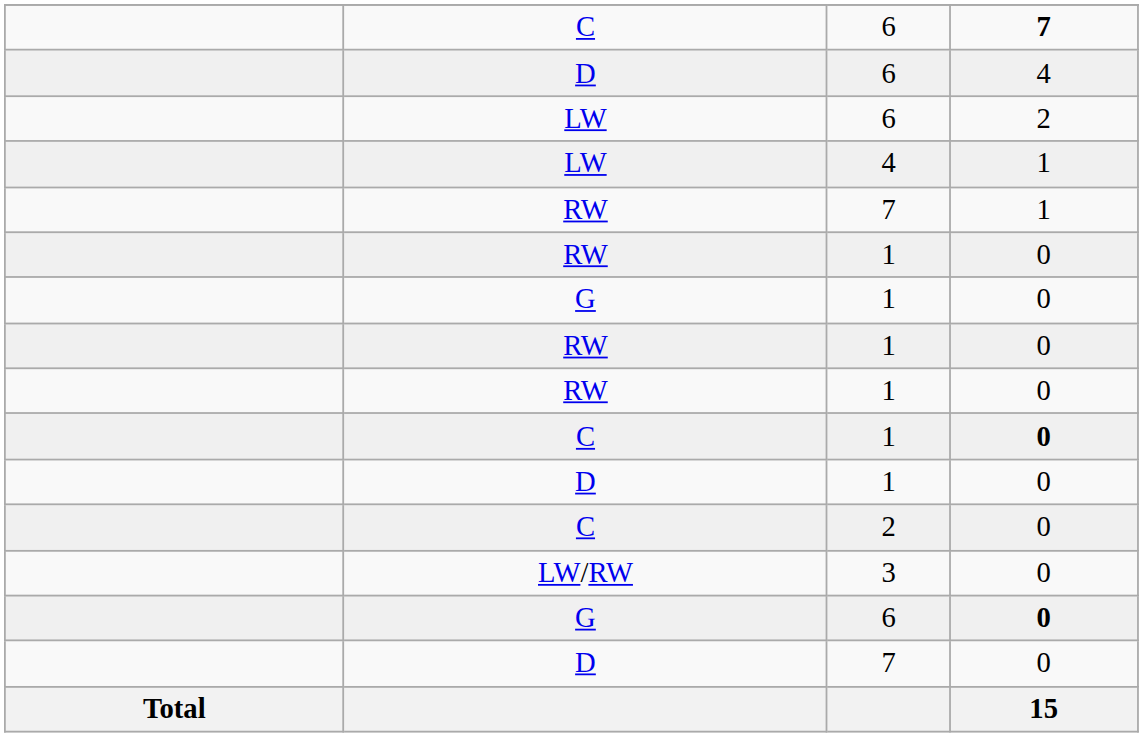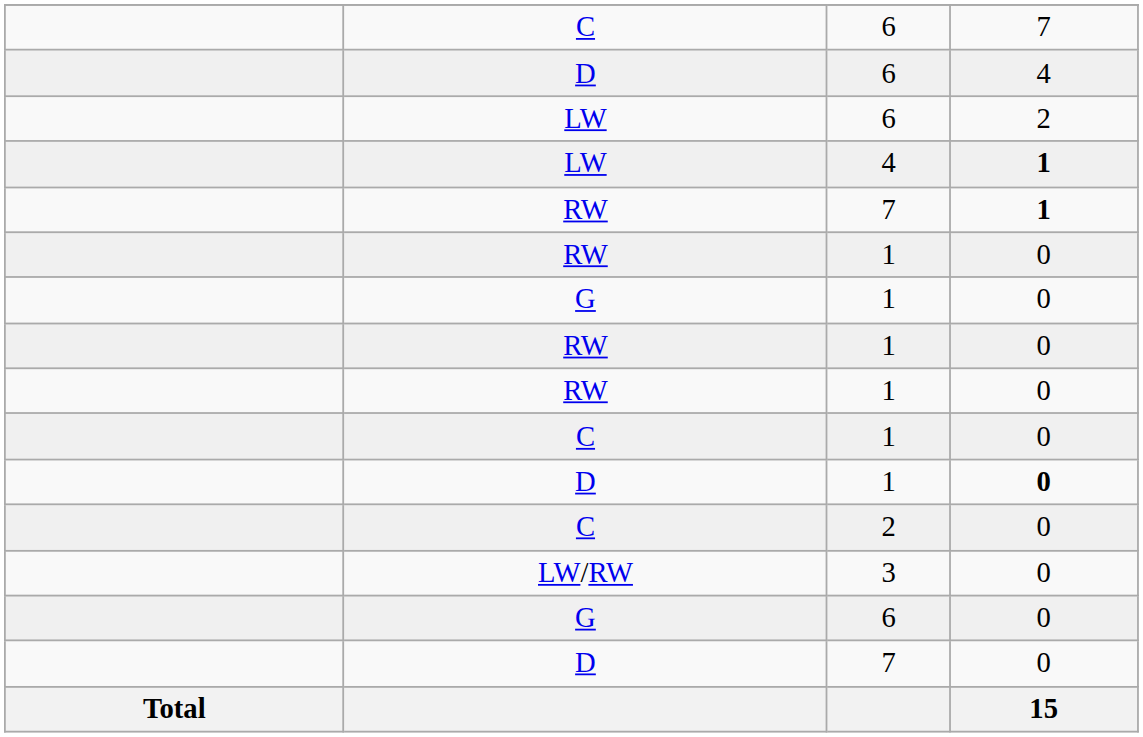(1044, 27) bold -> (1044, 27) normal
(1044, 163) normal -> (1044, 163) bold
(1044, 208) normal -> (1044, 208) bold
(1044, 436) bold -> (1044, 436) normal
(1044, 481) normal -> (1044, 481) bold
(1044, 617) bold -> (1044, 617) normal
